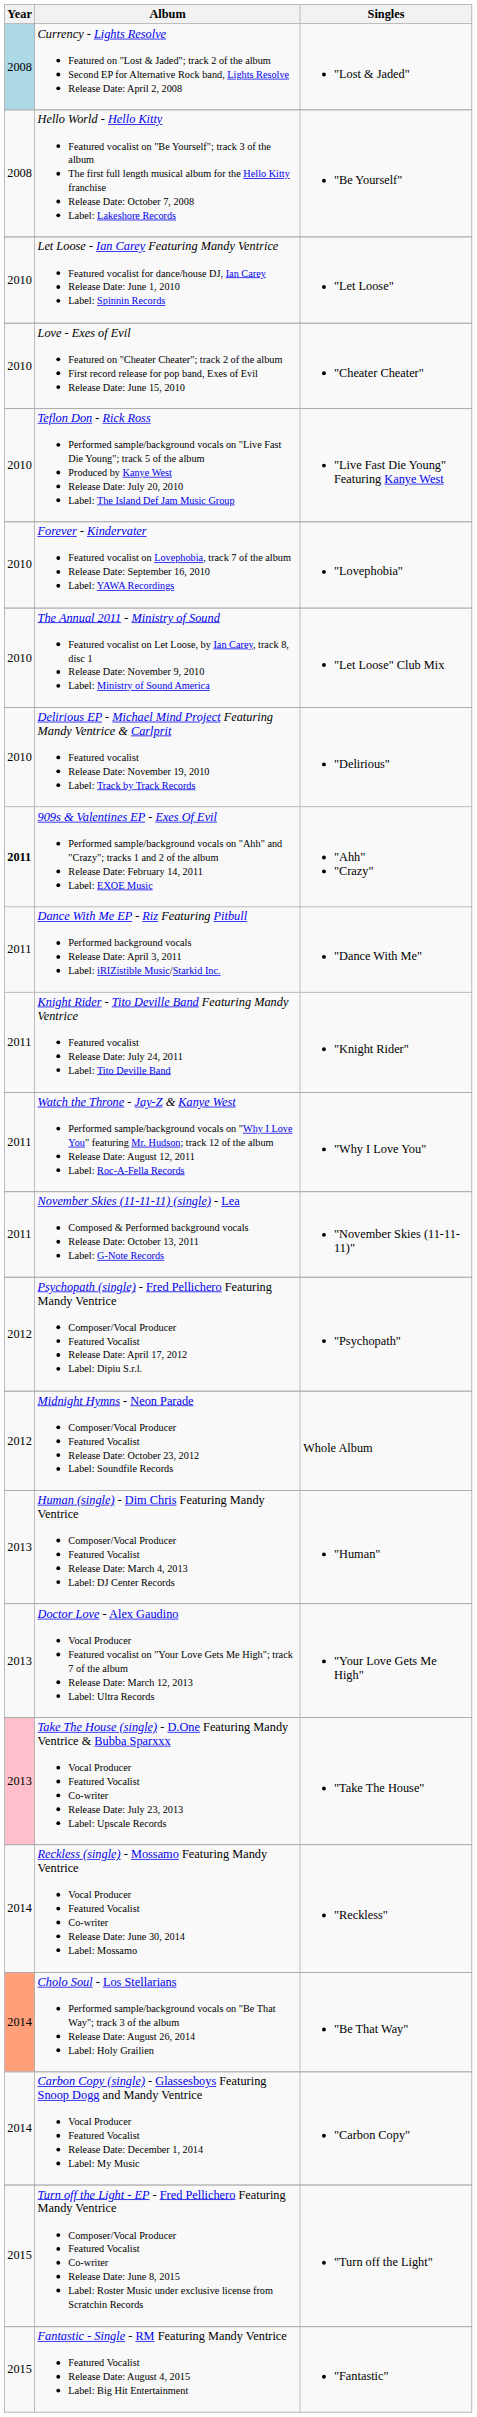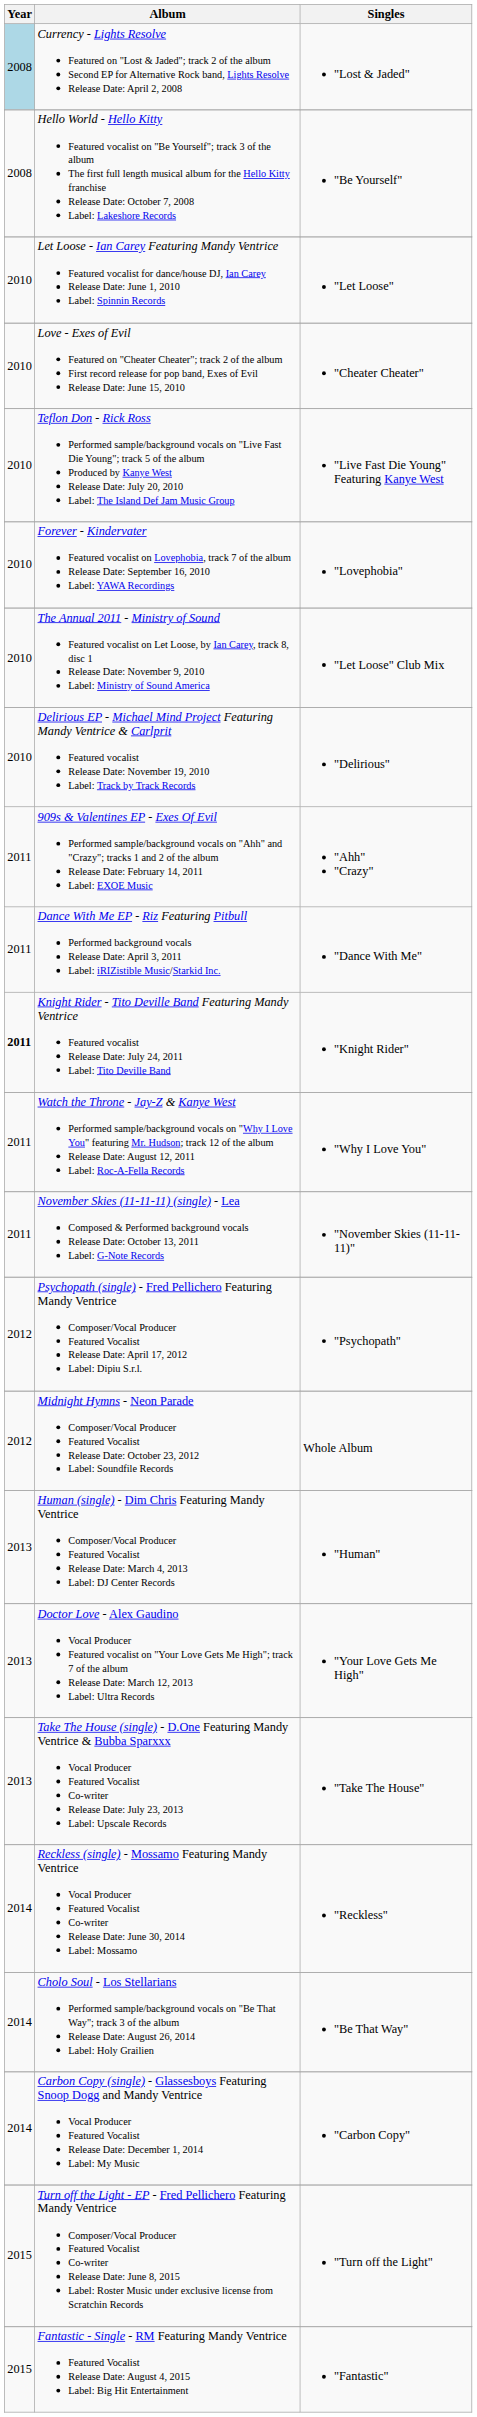(19, 856) bold -> (19, 856) normal
(19, 1042) normal -> (19, 1042) bold
(20, 1781) pink background -> (20, 1781) no background
(20, 2022) lightsalmon background -> (20, 2022) no background
